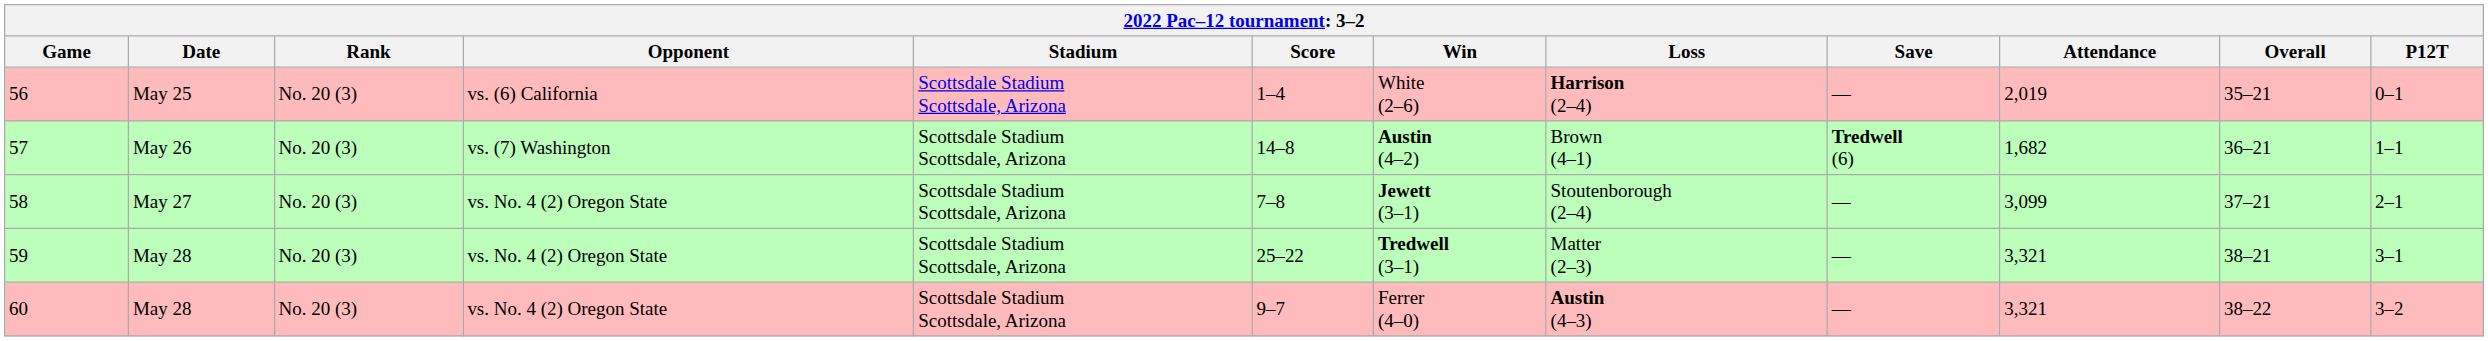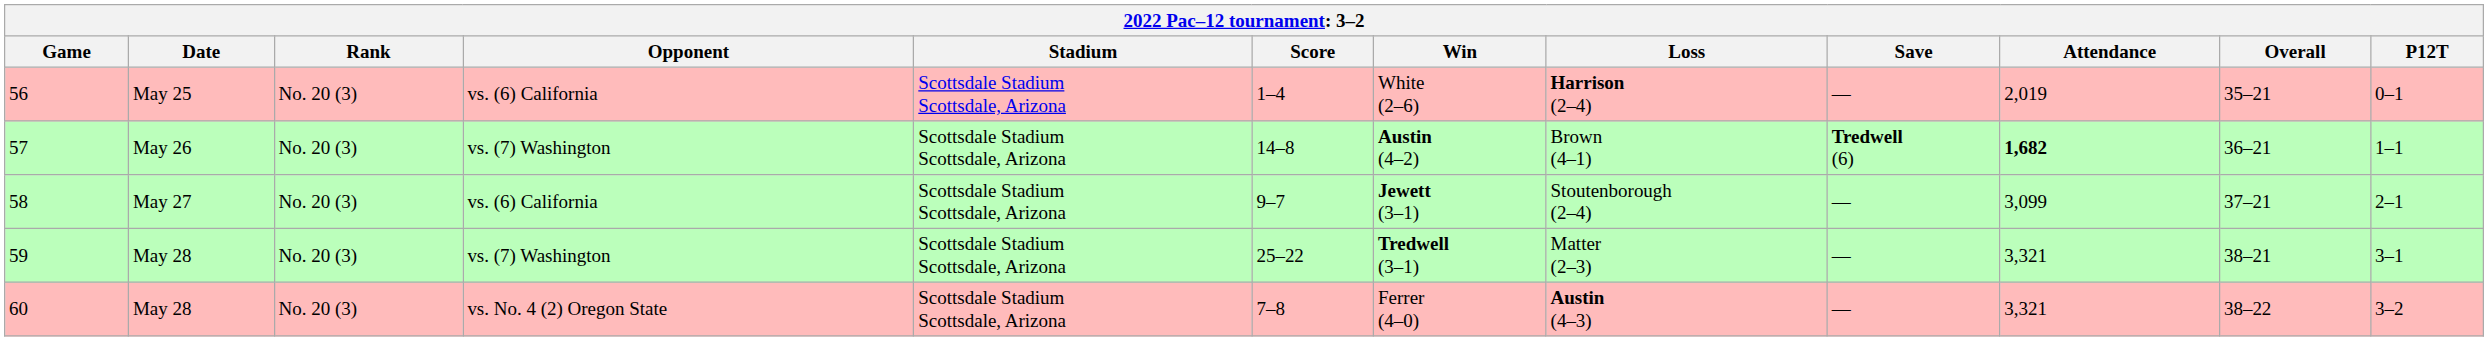(2026, 147) normal -> (2026, 147) bold
(567, 201) vs. No. 4 (2) Oregon State -> (532, 201) vs. (6) California
(1271, 201) 7–8 -> (1271, 201) 9–7
(567, 255) vs. No. 4 (2) Oregon State -> (539, 255) vs. (7) Washington
(1271, 309) 9–7 -> (1271, 309) 7–8
